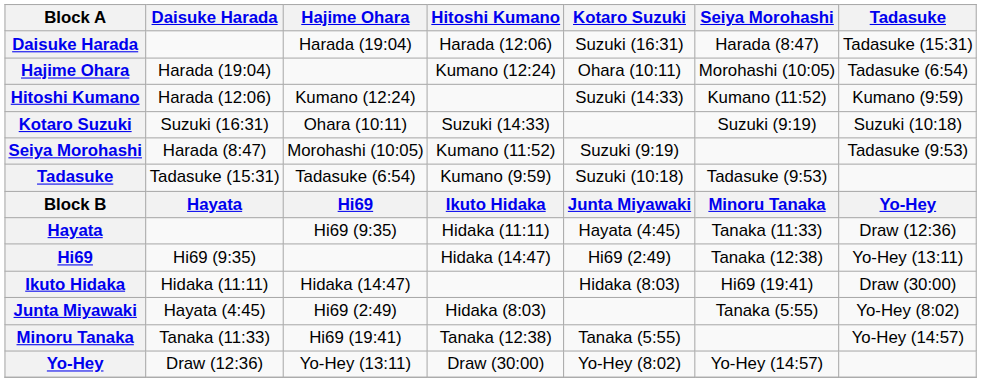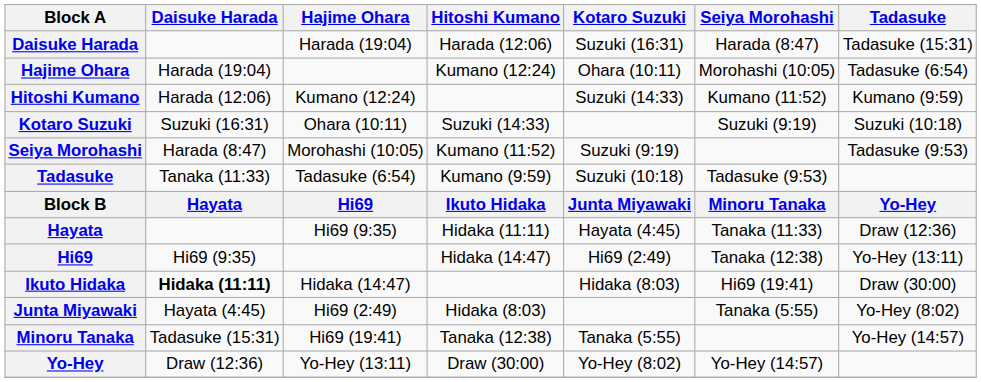(215, 177) Tadasuke (15:31) -> (215, 177) Tanaka (11:33)
(215, 284) normal -> (215, 284) bold
(215, 337) Tanaka (11:33) -> (215, 337) Tadasuke (15:31)
